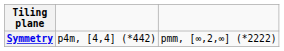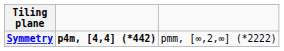(107, 39) normal -> (107, 39) bold
